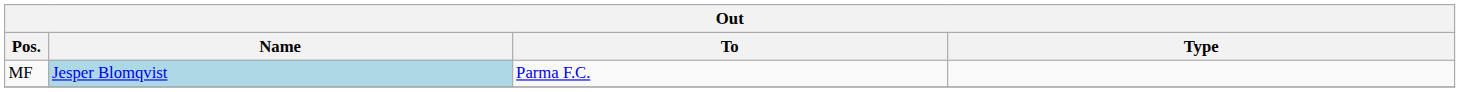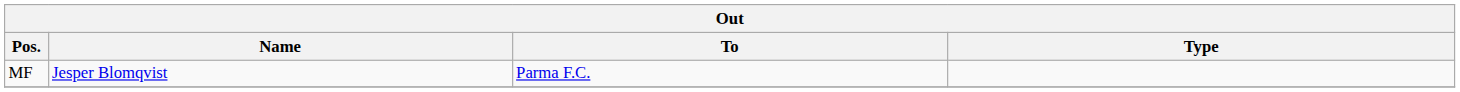(110, 73) lightblue background -> (110, 73) no background
